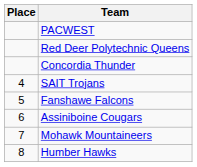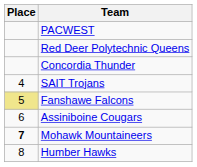(21, 100) no background -> (21, 100) khaki background
(21, 135) normal -> (21, 135) bold
